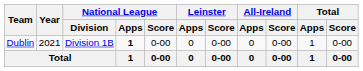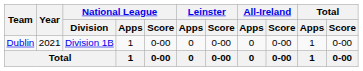(130, 43) bold -> (130, 43) normal
